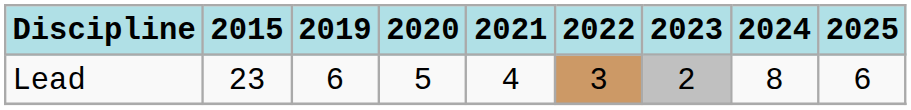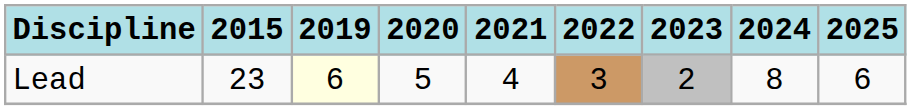(335, 80) no background -> (335, 80) lightyellow background
